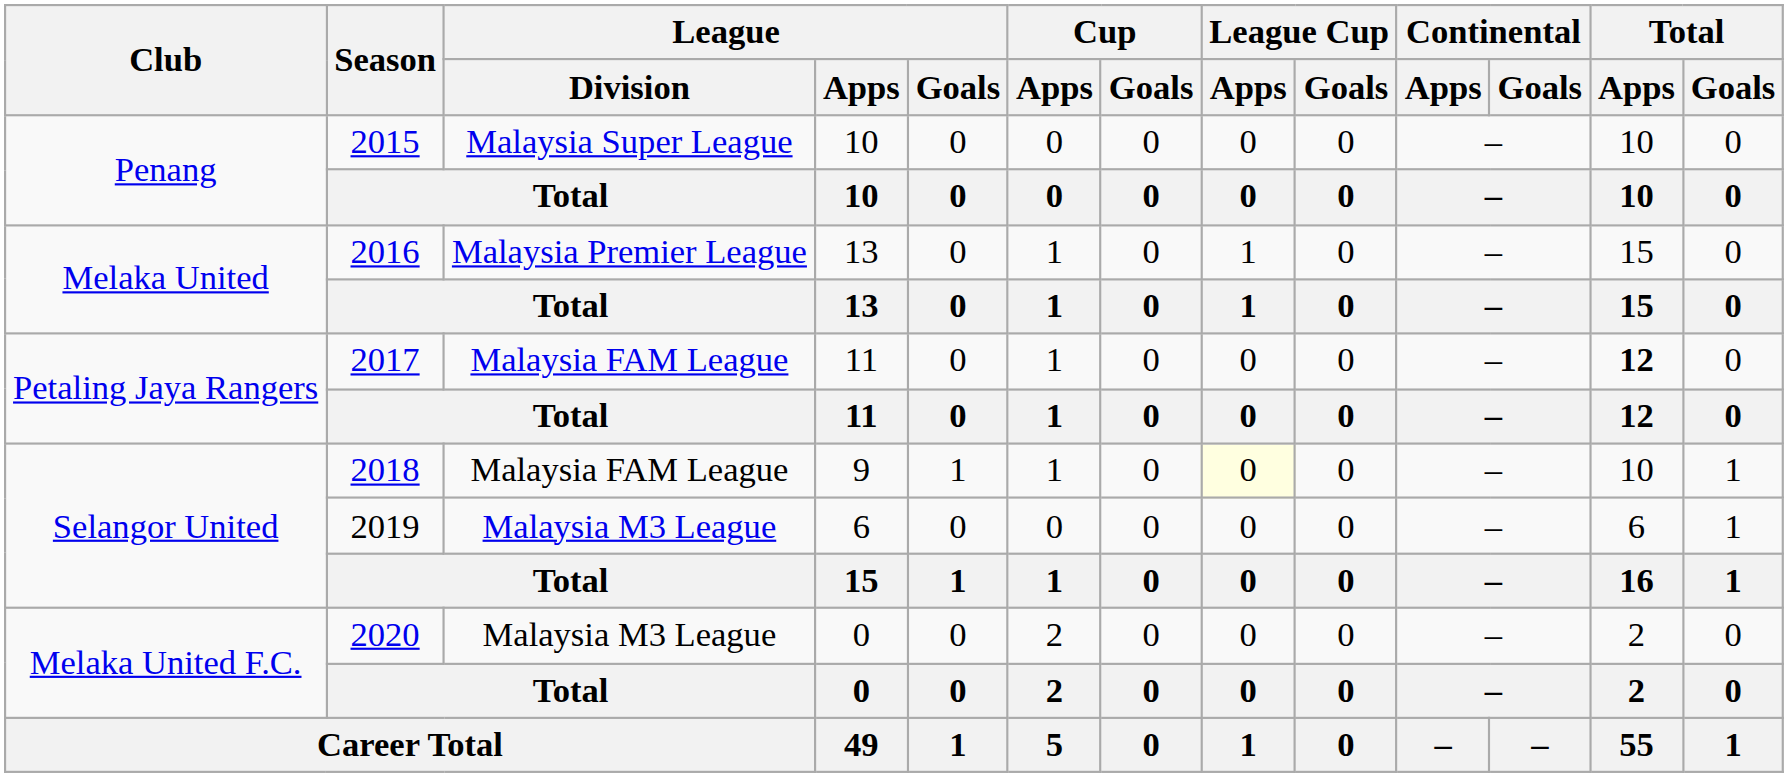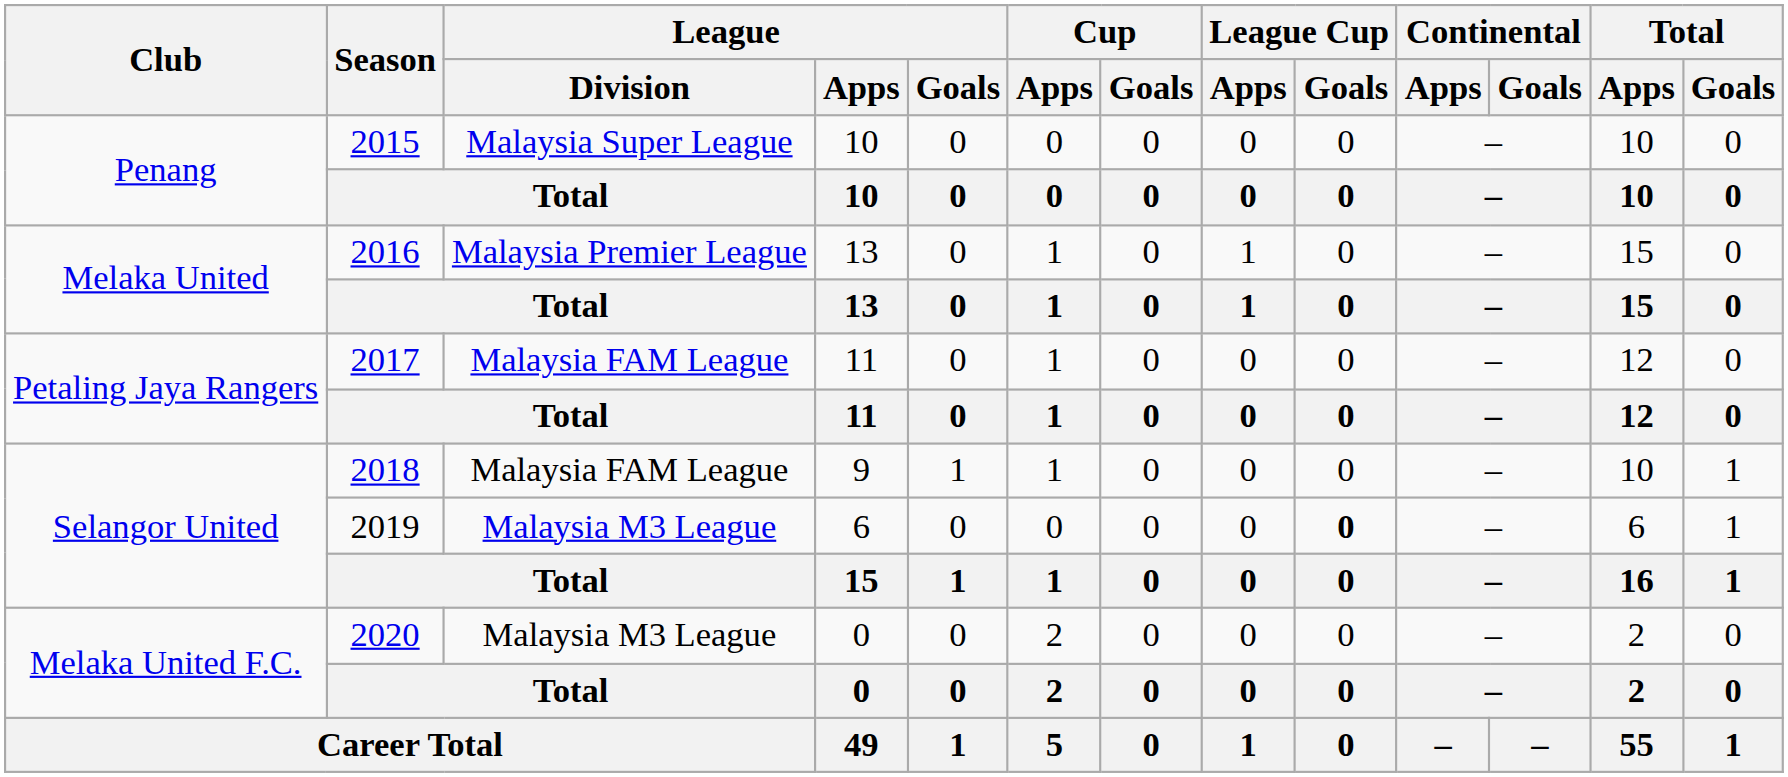(1636, 360) bold -> (1636, 360) normal
(1248, 470) lightyellow background -> (1248, 470) no background
(1346, 525) normal -> (1346, 525) bold
